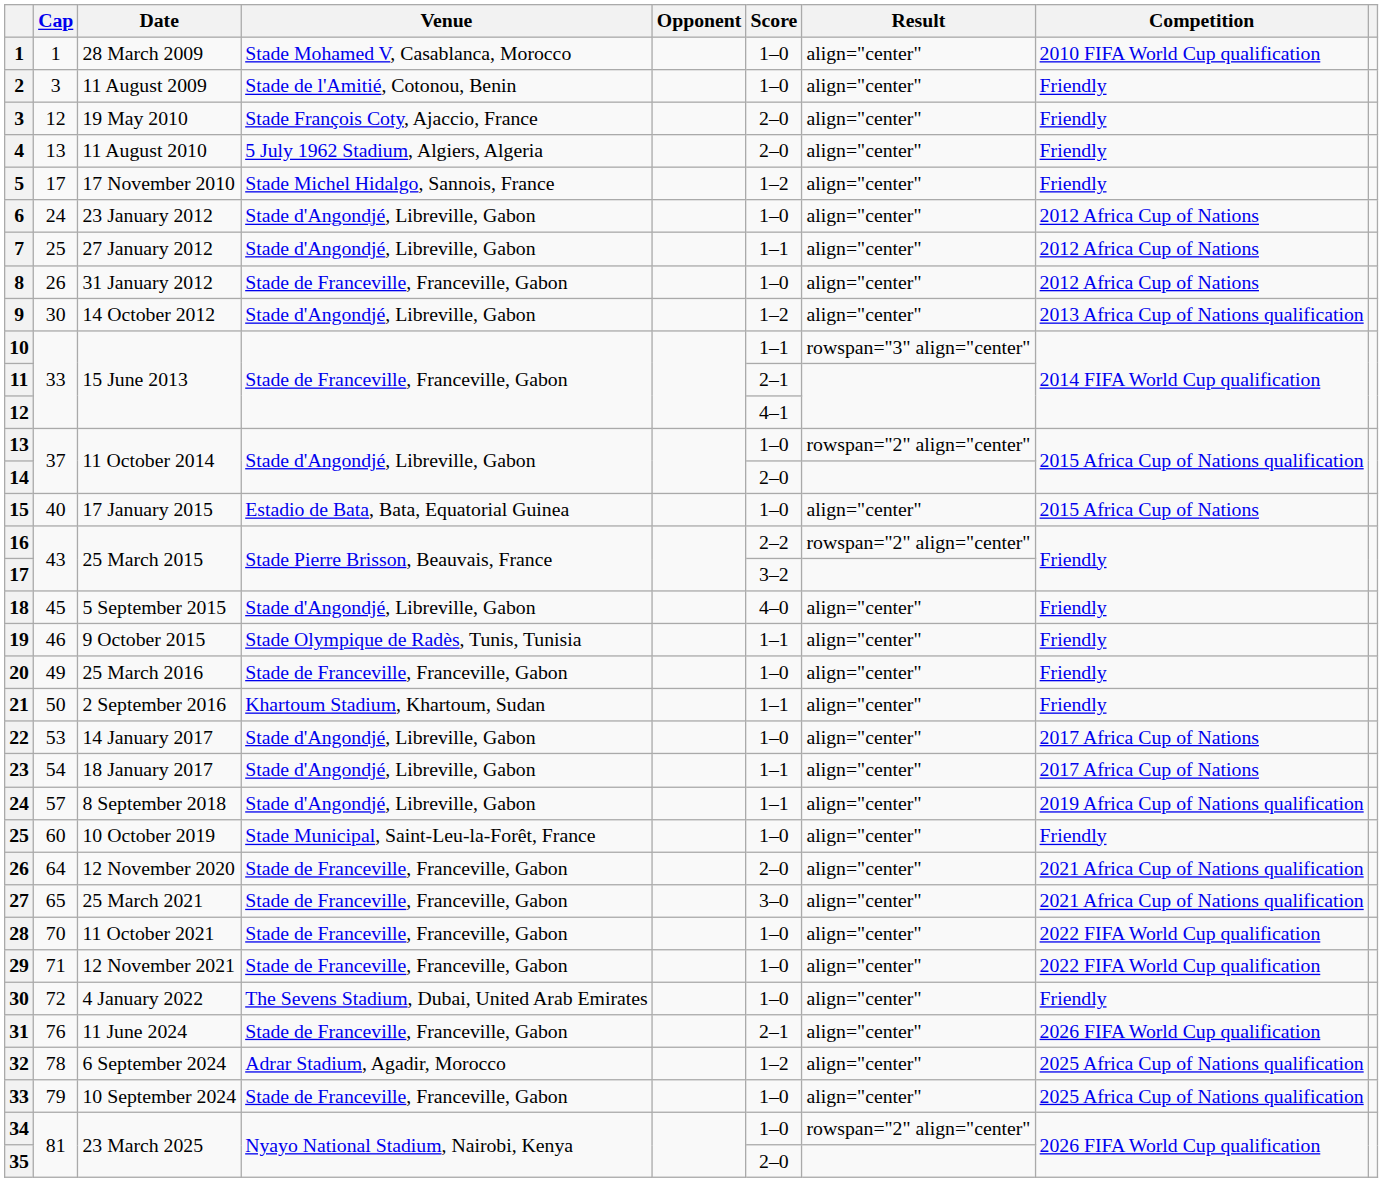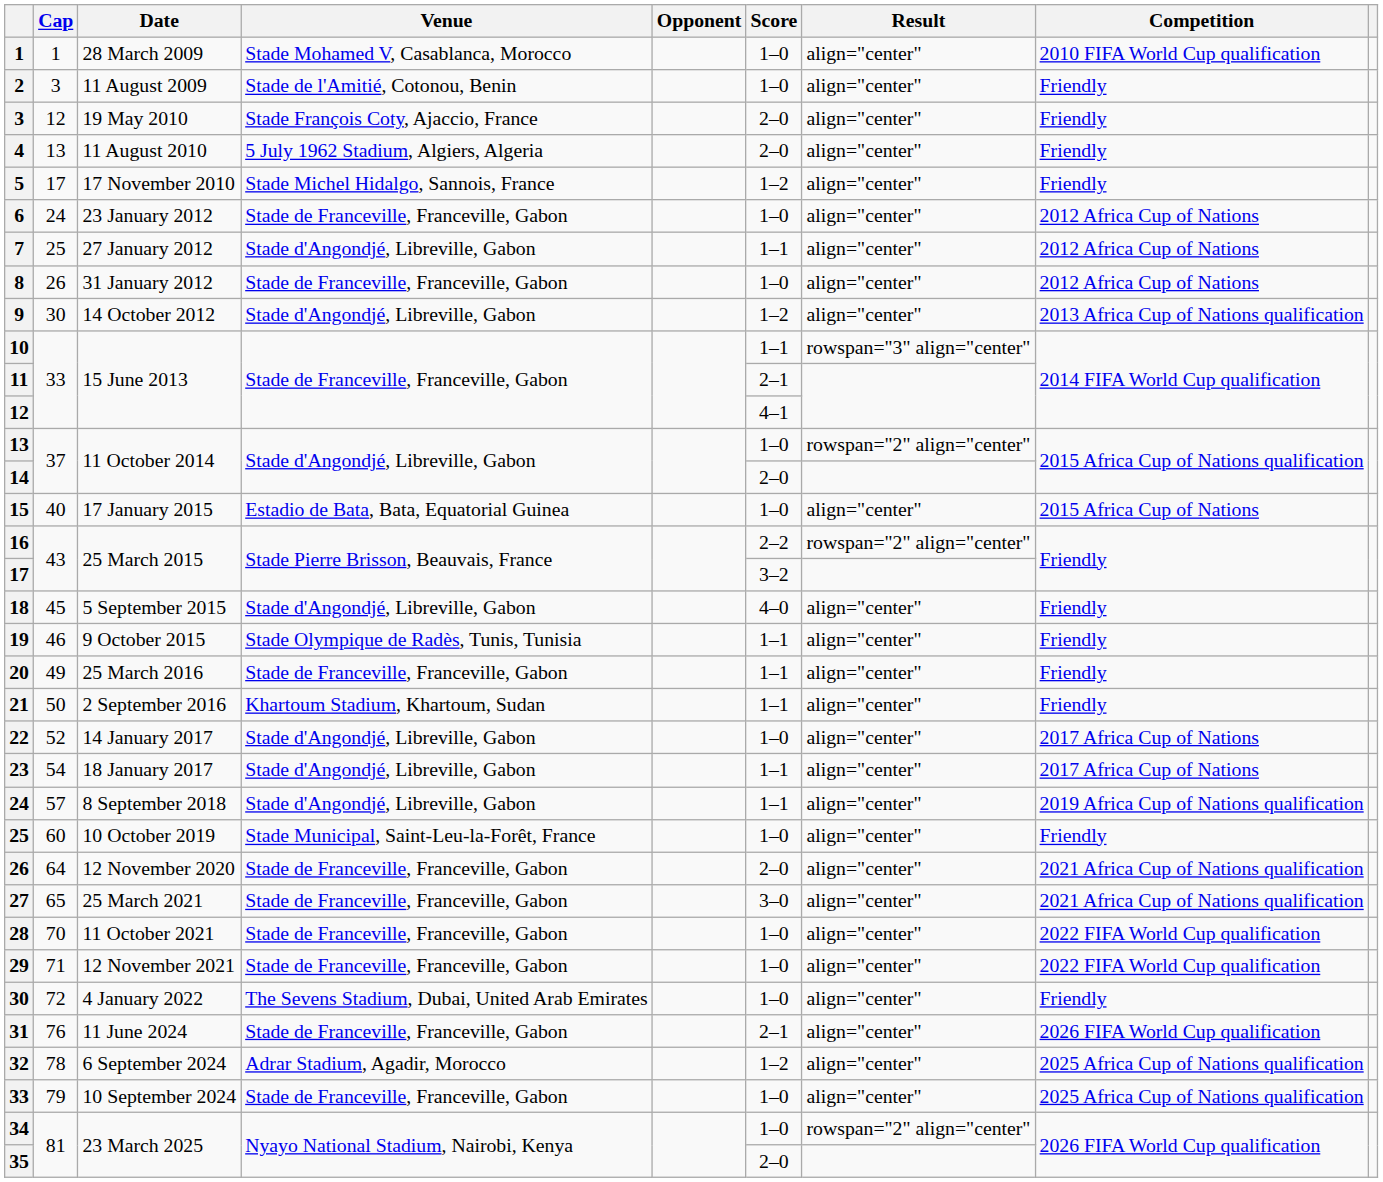(390, 216) Stade d'Angondjé, Libreville, Gabon -> (406, 216) Stade de Franceville, Franceville, Gabon
(774, 672) 1–0 -> (774, 672) 1–1
(56, 737) 53 -> (56, 737) 52
